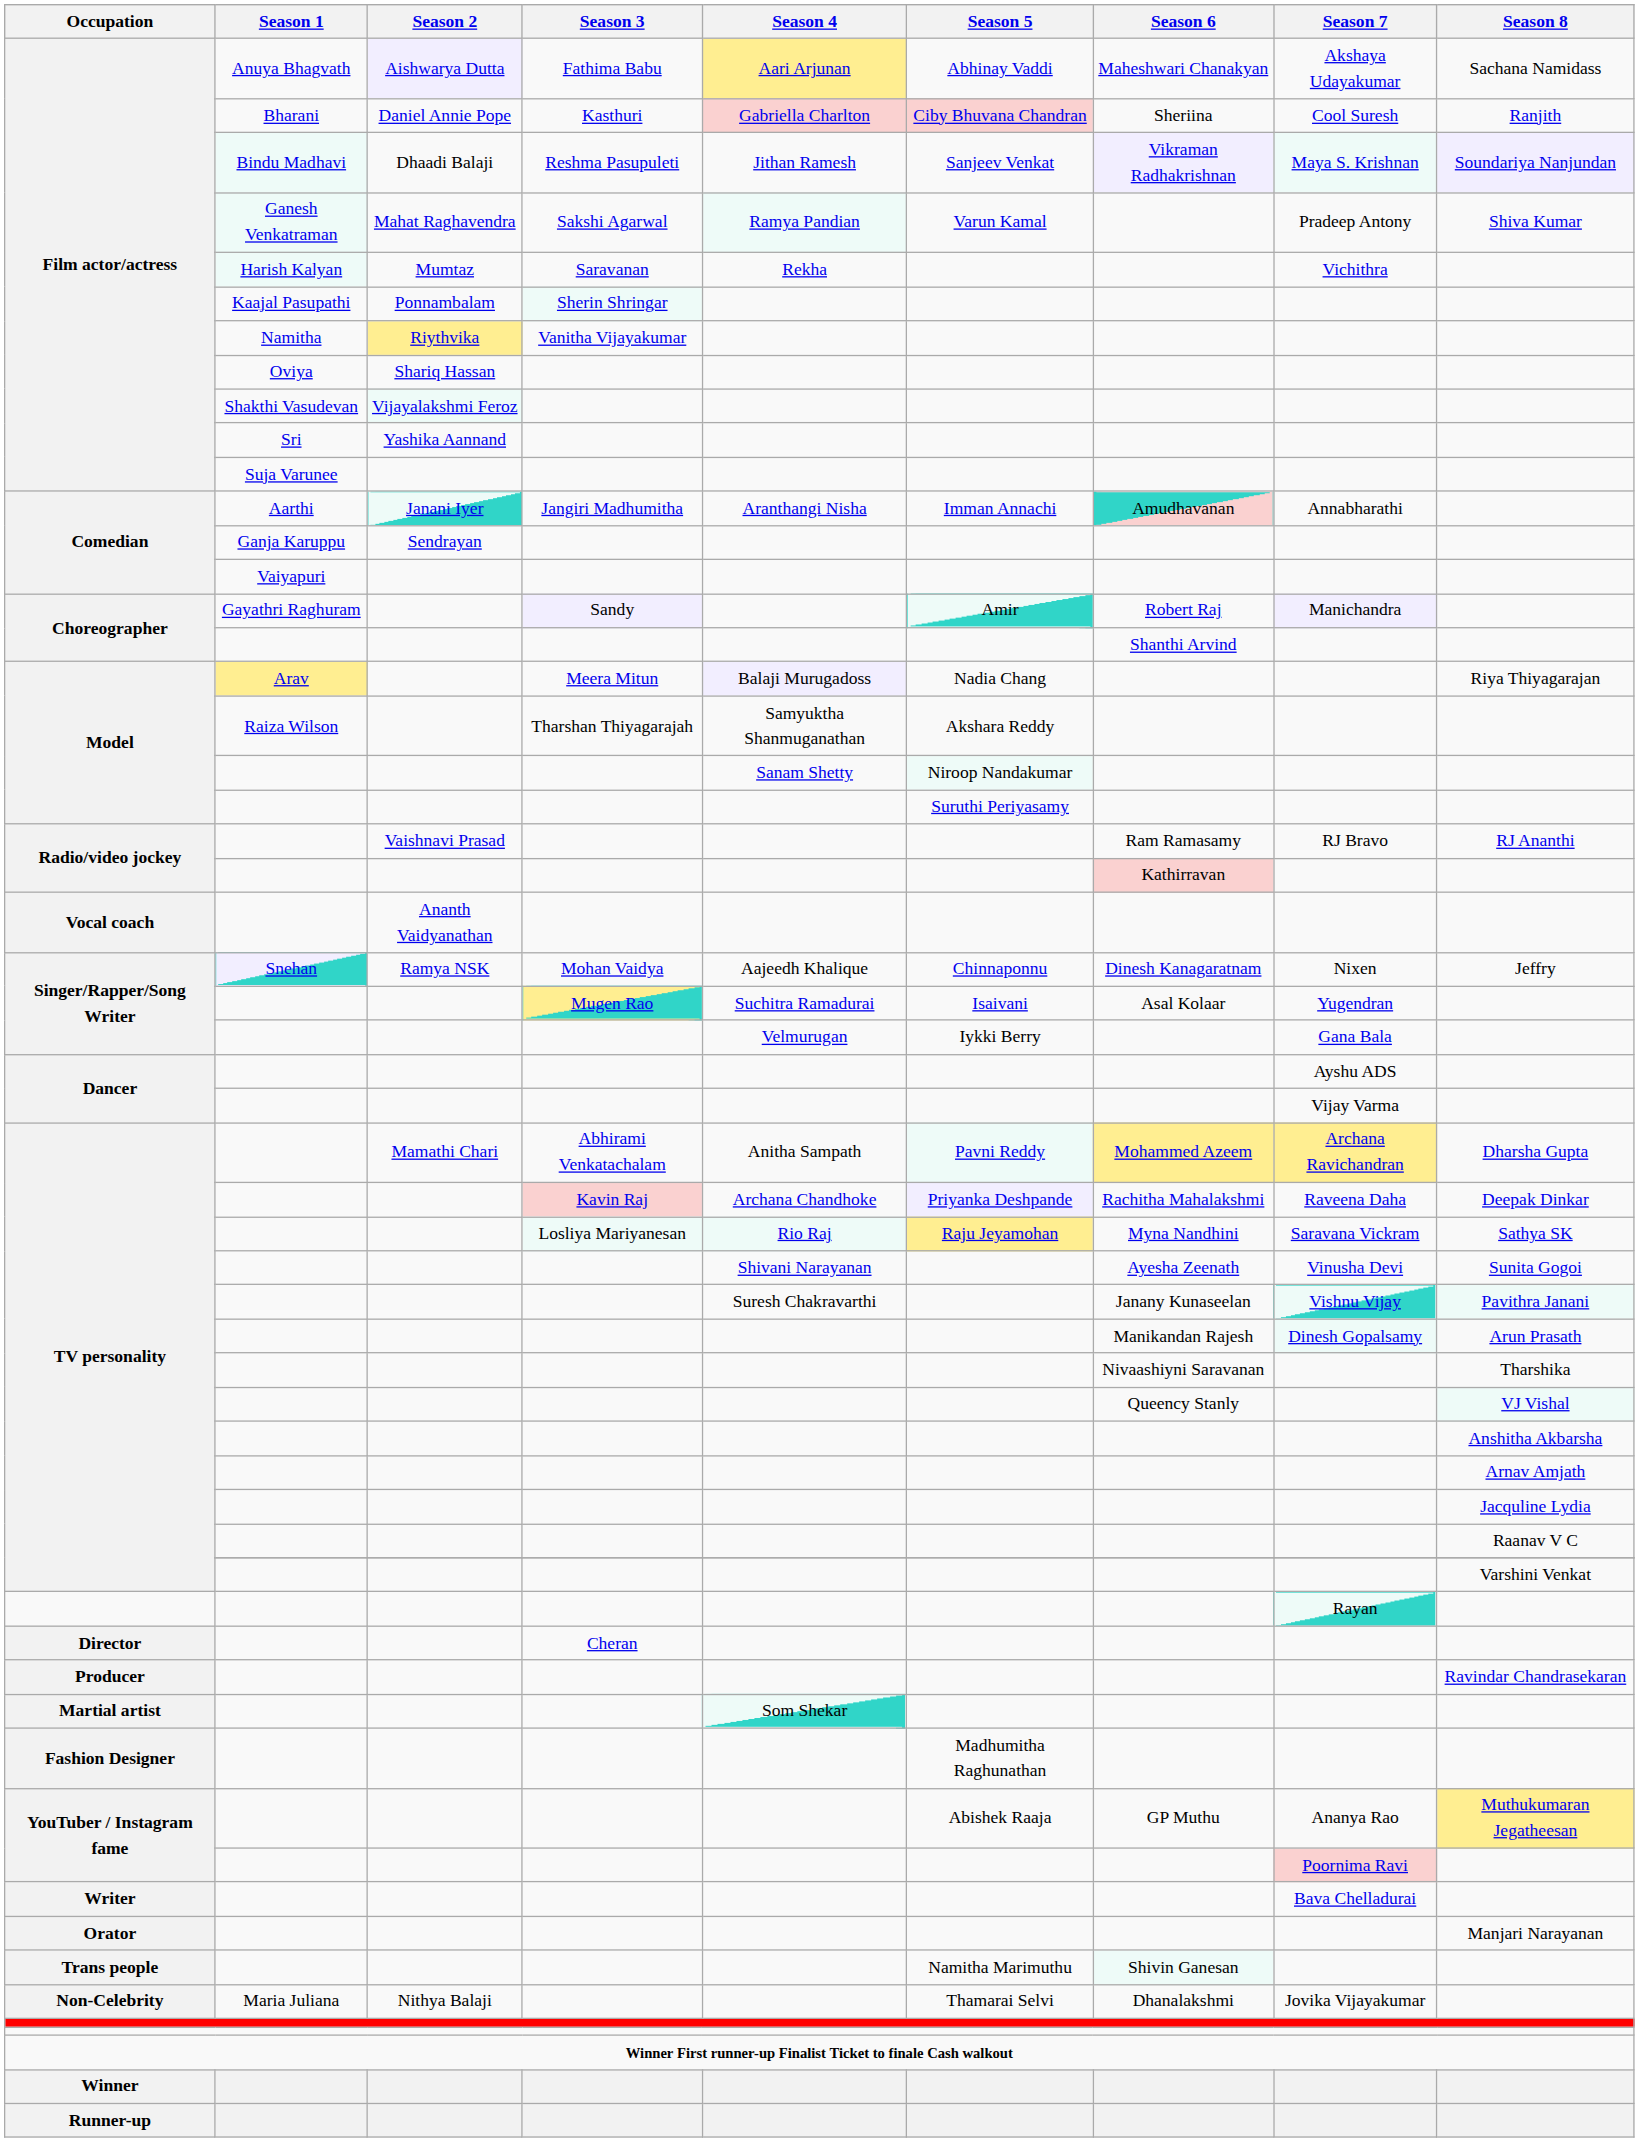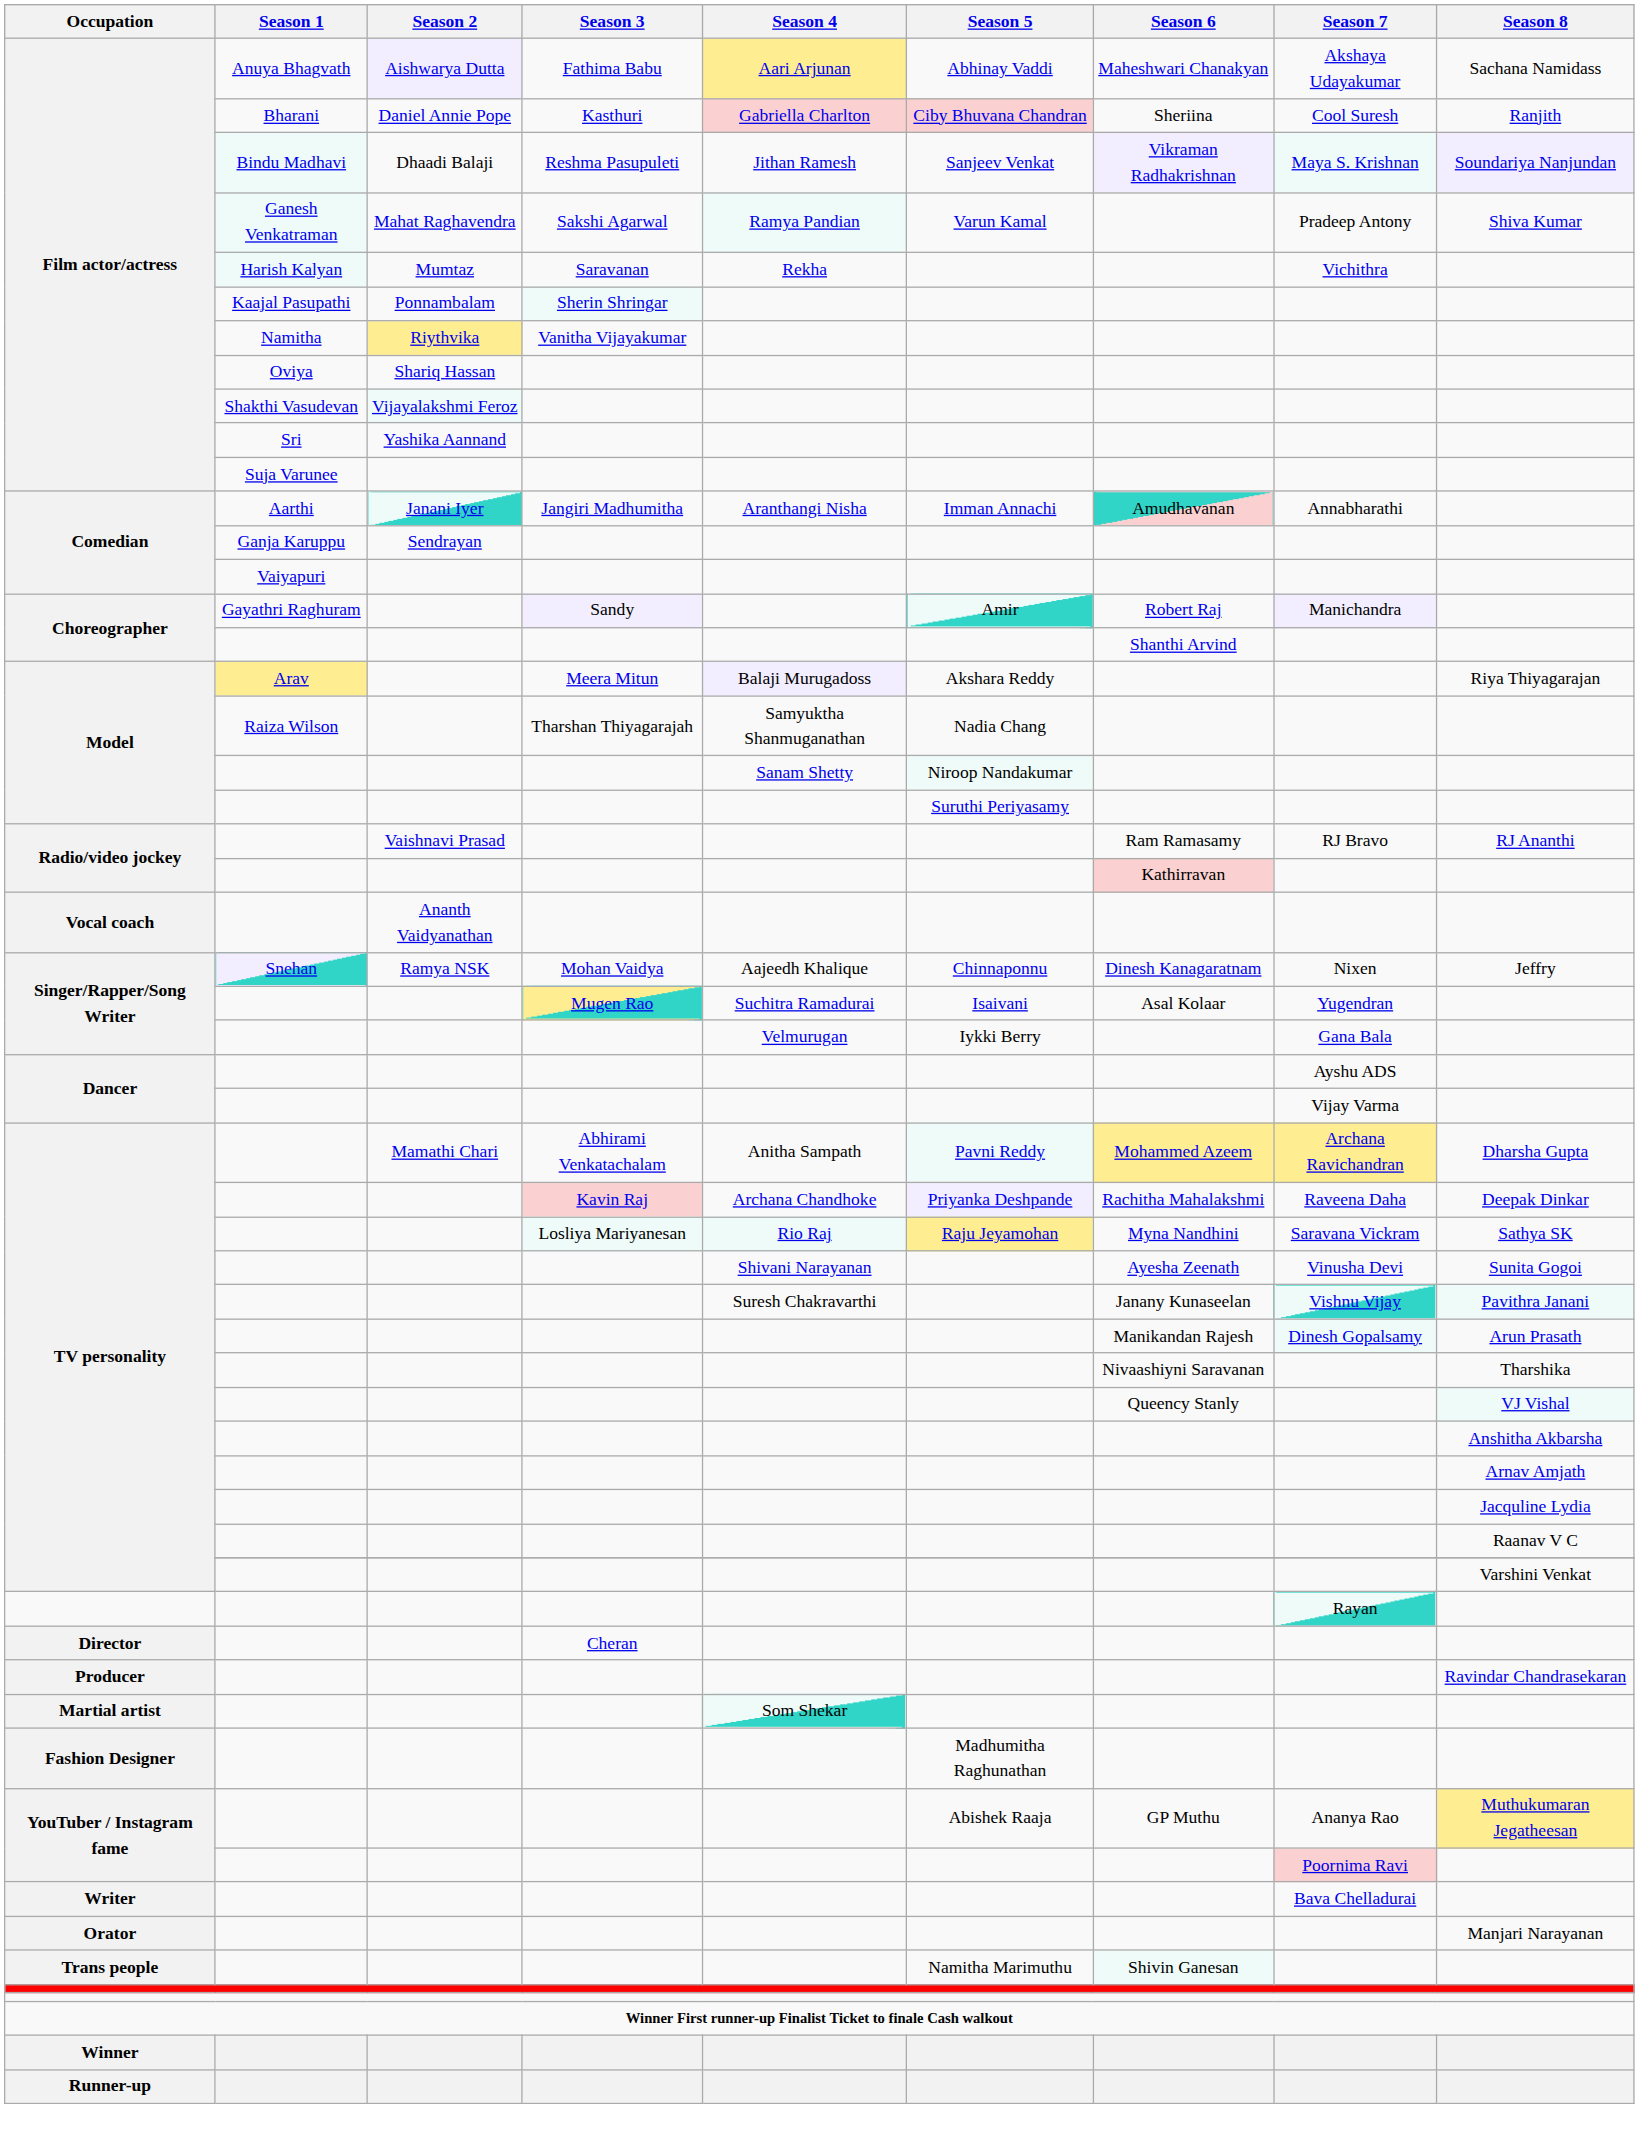(1000, 678) Nadia Chang -> (1000, 678) Akshara Reddy
(1000, 725) Akshara Reddy -> (1000, 725) Nadia Chang
- row: (110, 2000)
